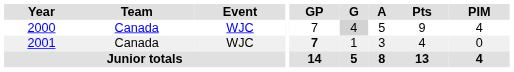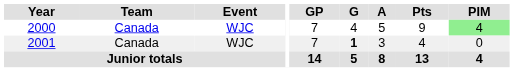(354, 27) lightgrey background -> (354, 27) no background
(479, 27) no background -> (479, 27) lightgreen background
(314, 43) bold -> (314, 43) normal
(354, 43) normal -> (354, 43) bold
